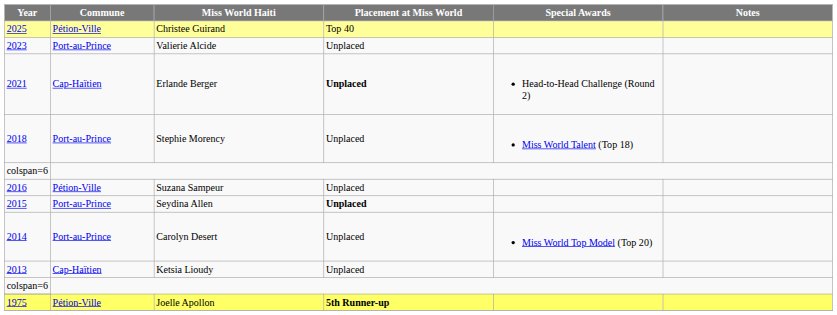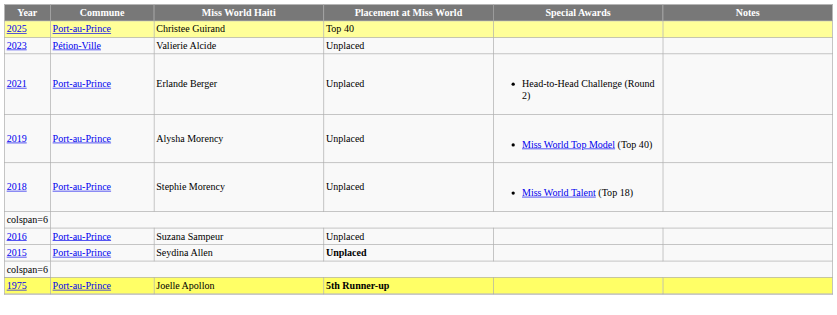(77, 29) Pétion-Ville -> (82, 29) Port-au-Prince
(82, 46) Port-au-Prince -> (77, 46) Pétion-Ville
(77, 84) Cap-Haïtien -> (82, 84) Port-au-Prince
(346, 84) bold -> (345, 84) normal
+ row: (17, 138)
(77, 187) Pétion-Ville -> (82, 236) Port-au-Prince
- row: (17, 236)
- row: (17, 269)
(77, 302) Pétion-Ville -> (82, 286) Port-au-Prince
